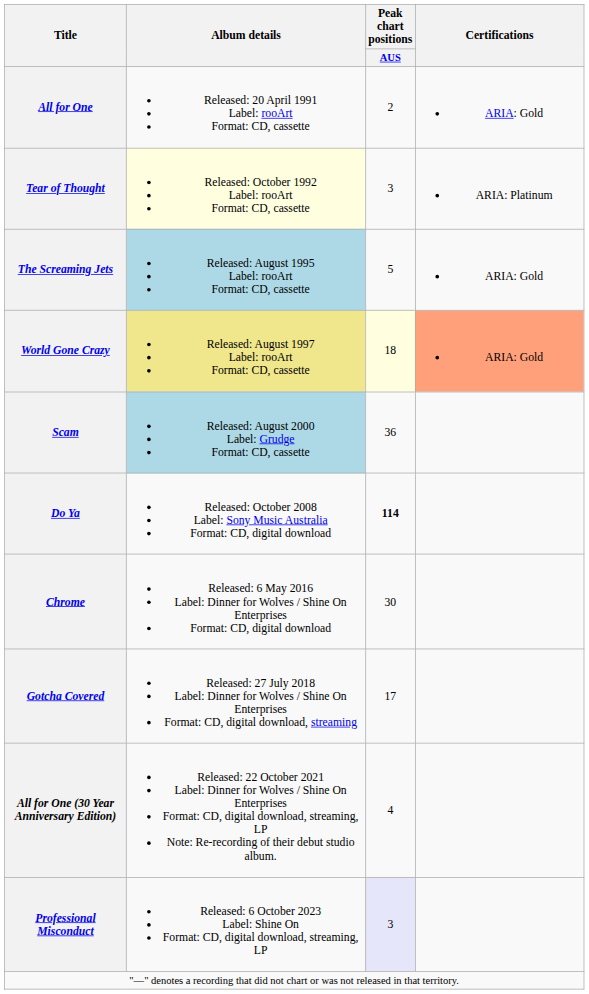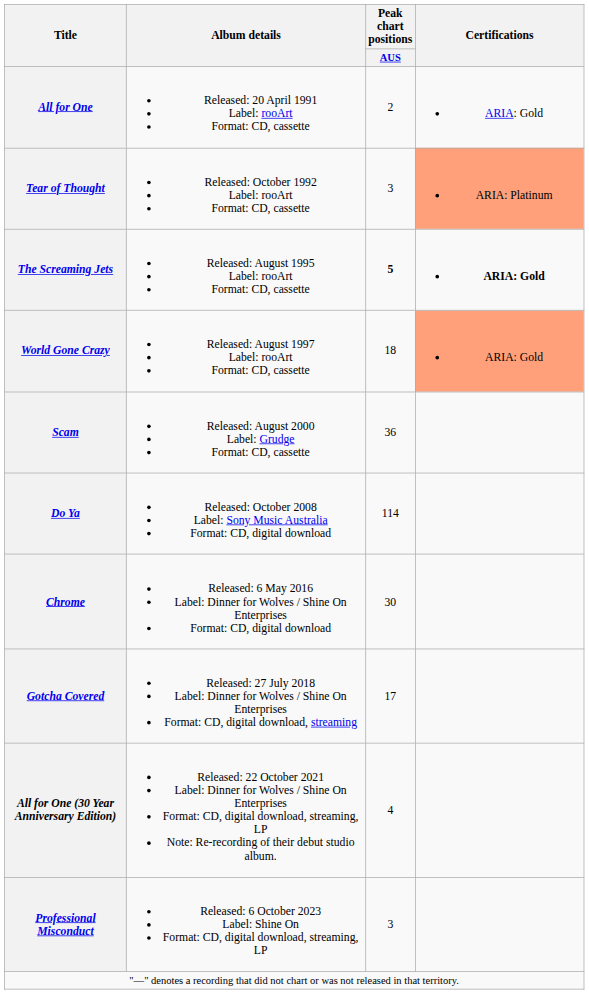(246, 195) lightyellow background -> (246, 195) no background
(500, 195) no background -> (500, 195) lightsalmon background
(246, 276) lightblue background -> (246, 276) no background
(390, 269) normal -> (390, 269) bold
(500, 276) normal -> (500, 276) bold
(246, 358) khaki background -> (246, 358) no background
(390, 351) lightyellow background -> (390, 351) no background
(246, 439) lightblue background -> (246, 439) no background
(390, 513) bold -> (390, 513) normal
(390, 924) lavender background -> (390, 924) no background
